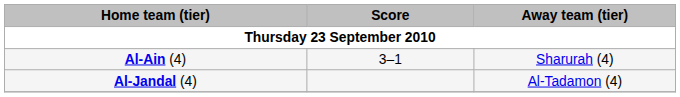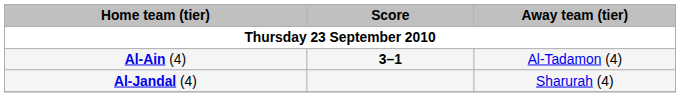(390, 59) normal -> (390, 59) bold
(575, 59) Sharurah (4) -> (575, 59) Al-Tadamon (4)
(575, 81) Al-Tadamon (4) -> (575, 81) Sharurah (4)
